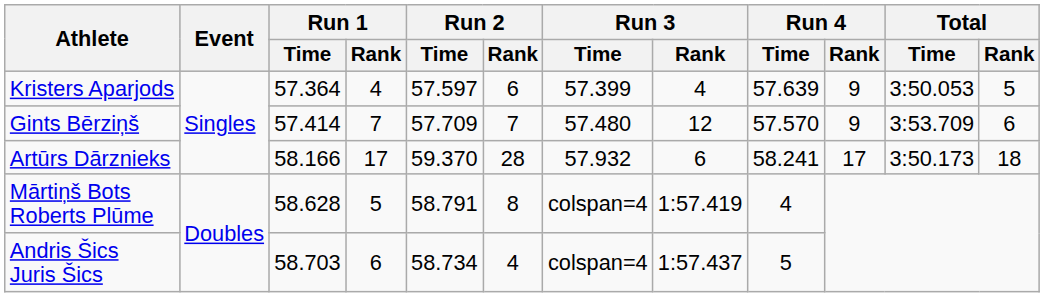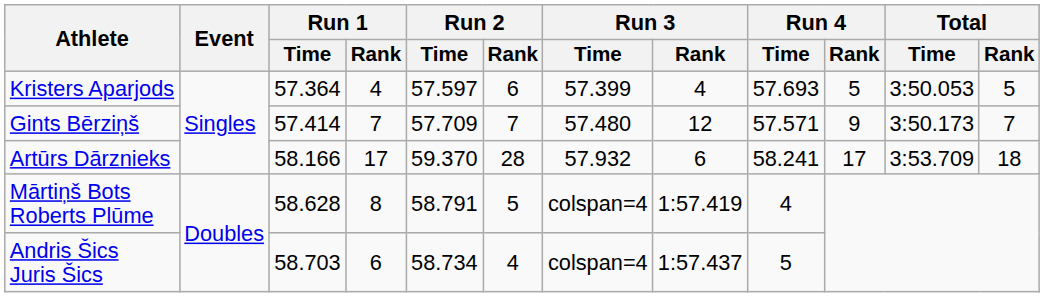(786, 89) 57.639 -> (786, 89) 57.693
(854, 89) 9 -> (854, 89) 5
(786, 123) 57.570 -> (786, 123) 57.571
(932, 123) 3:53.709 -> (932, 123) 3:50.173
(1009, 123) 6 -> (1009, 123) 7
(932, 158) 3:50.173 -> (932, 158) 3:53.709
(376, 204) 5 -> (376, 204) 8
(513, 204) 8 -> (513, 204) 5
